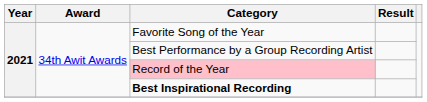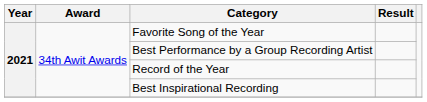(181, 69) pink background -> (181, 69) no background
(212, 87) bold -> (205, 87) normal
